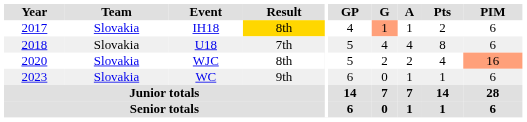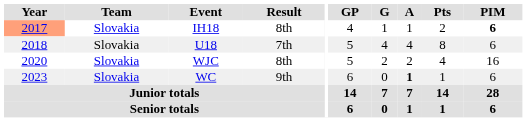(34, 28) no background -> (34, 28) lightsalmon background
(284, 28) gold background -> (284, 28) no background
(384, 28) lightsalmon background -> (384, 28) no background
(493, 28) normal -> (493, 28) bold
(493, 60) lightsalmon background -> (493, 60) no background
(409, 76) normal -> (409, 76) bold
